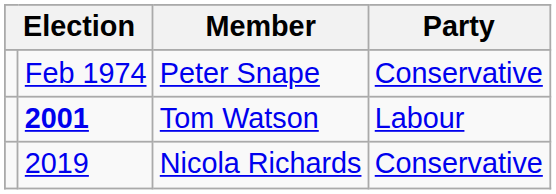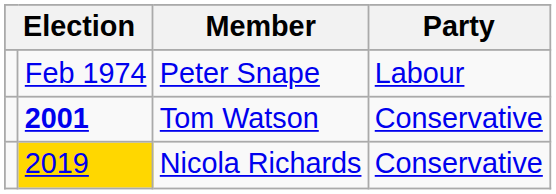(459, 73) Conservative -> (420, 73) Labour
(420, 118) Labour -> (459, 118) Conservative
(57, 164) no background -> (57, 164) gold background
